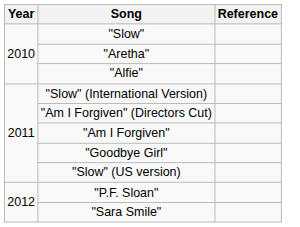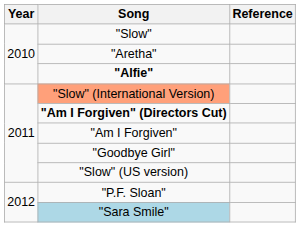(126, 73) normal -> (134, 73) bold
(126, 93) no background -> (134, 93) lightsalmon background
(126, 113) normal -> (134, 113) bold
(126, 212) no background -> (134, 212) lightblue background
